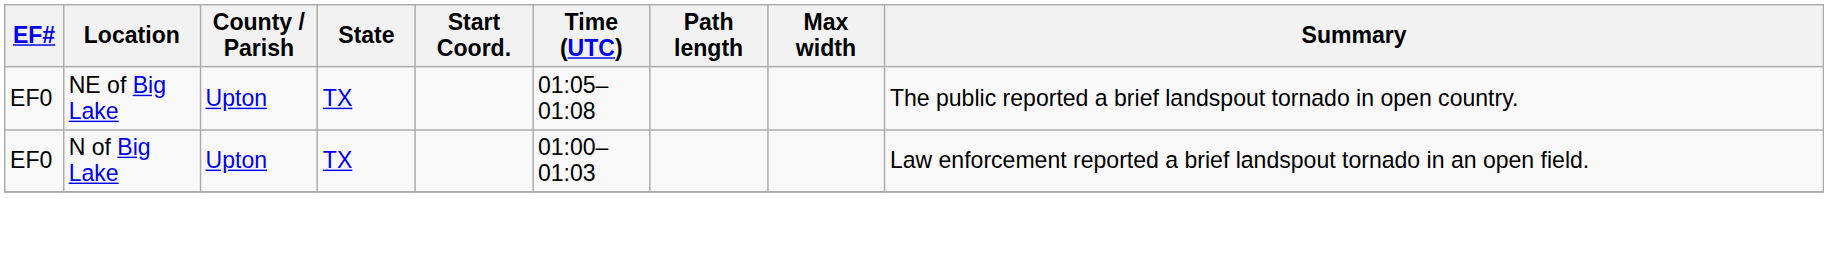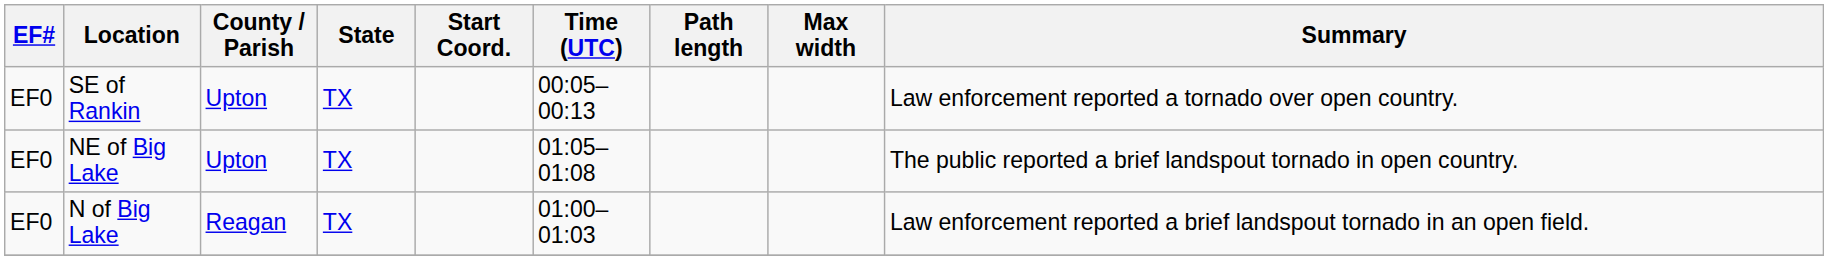+ row: (105, 98)
(236, 160) Upton -> (246, 223) Reagan
